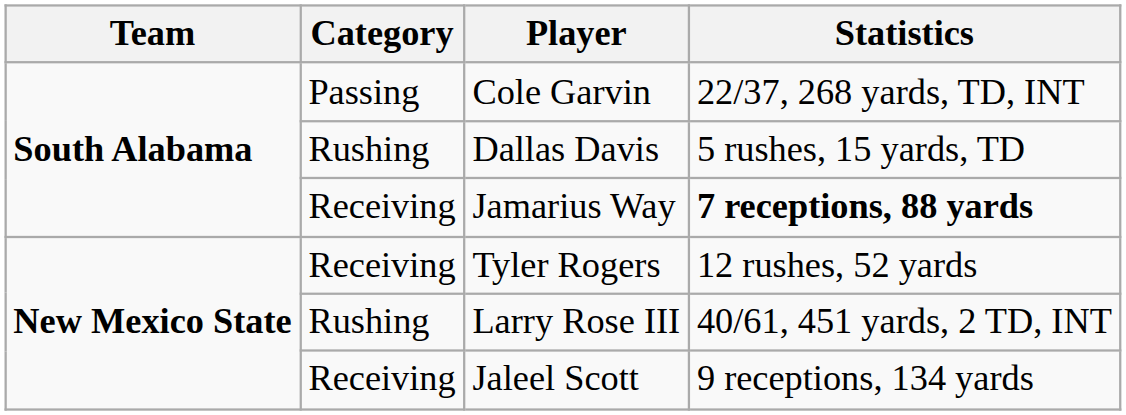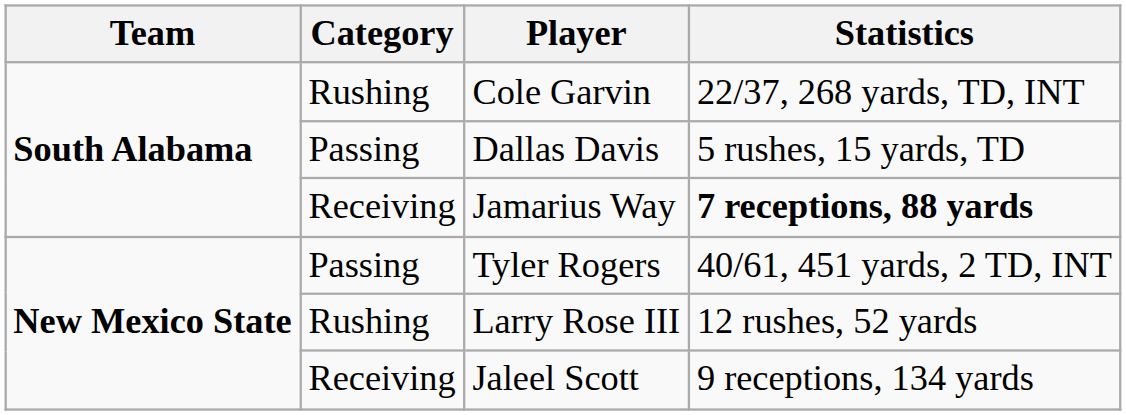(364, 91) Passing -> (369, 91) Rushing
(369, 148) Rushing -> (364, 148) Passing
(382, 264) Receiving -> (364, 264) Passing
(837, 264) 12 rushes, 52 yards -> (904, 264) 40/61, 451 yards, 2 TD, INT
(904, 321) 40/61, 451 yards, 2 TD, INT -> (837, 321) 12 rushes, 52 yards
